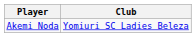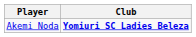(126, 26) normal -> (126, 26) bold
